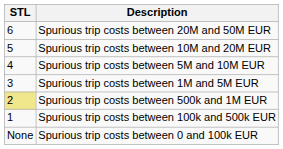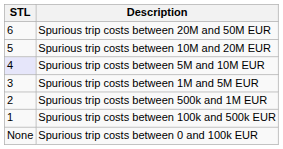(10, 65) no background -> (10, 65) lavender background
(10, 100) khaki background -> (10, 100) no background
